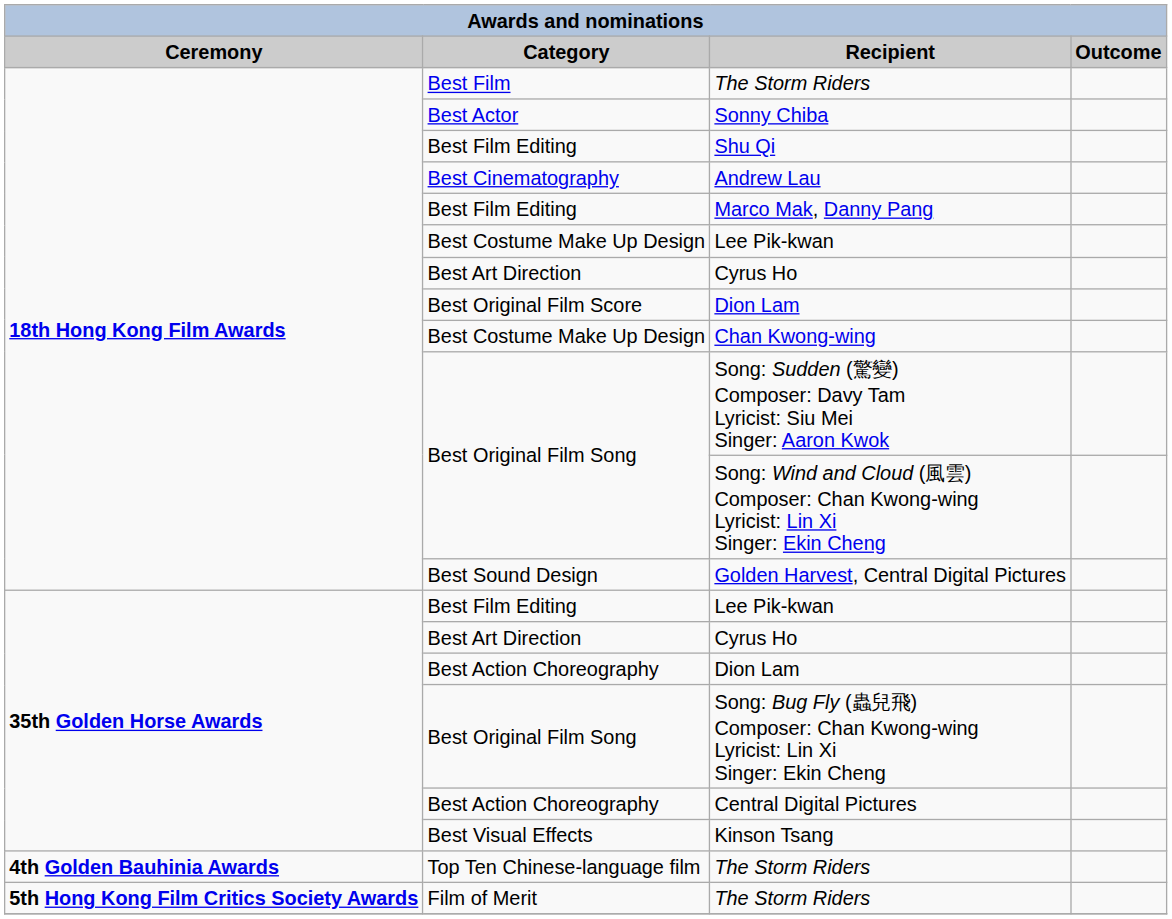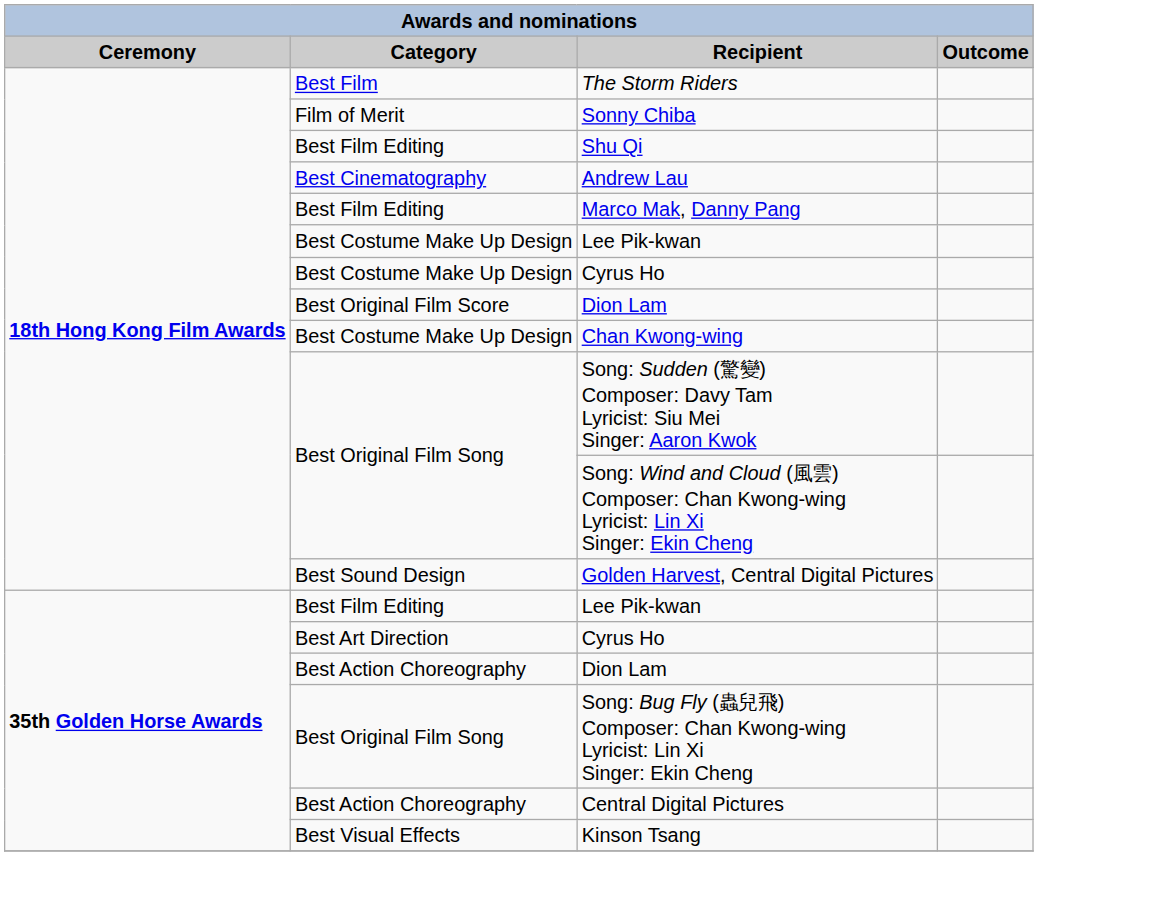(473, 115) Best Actor -> (350, 115) Film of Merit
(504, 273) Best Art Direction -> (434, 273) Best Costume Make Up Design
- row: (144, 867)
- row: (214, 899)
